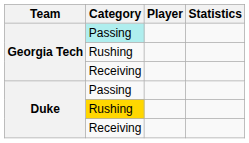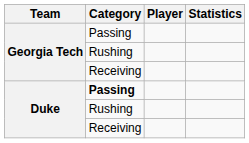(110, 33) paleturquoise background -> (110, 33) no background
(110, 90) normal -> (112, 90) bold
(111, 109) gold background -> (111, 109) no background
